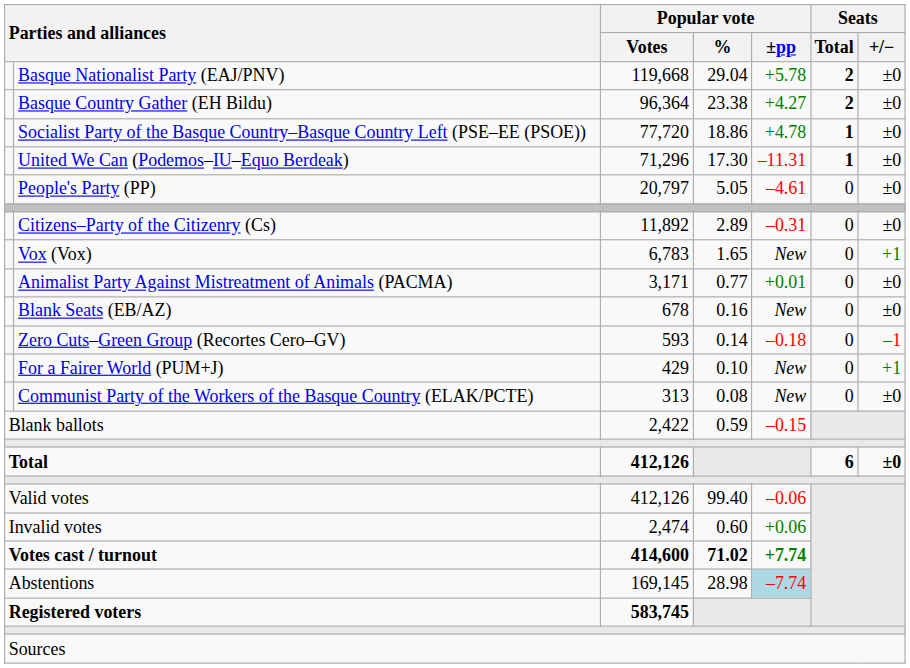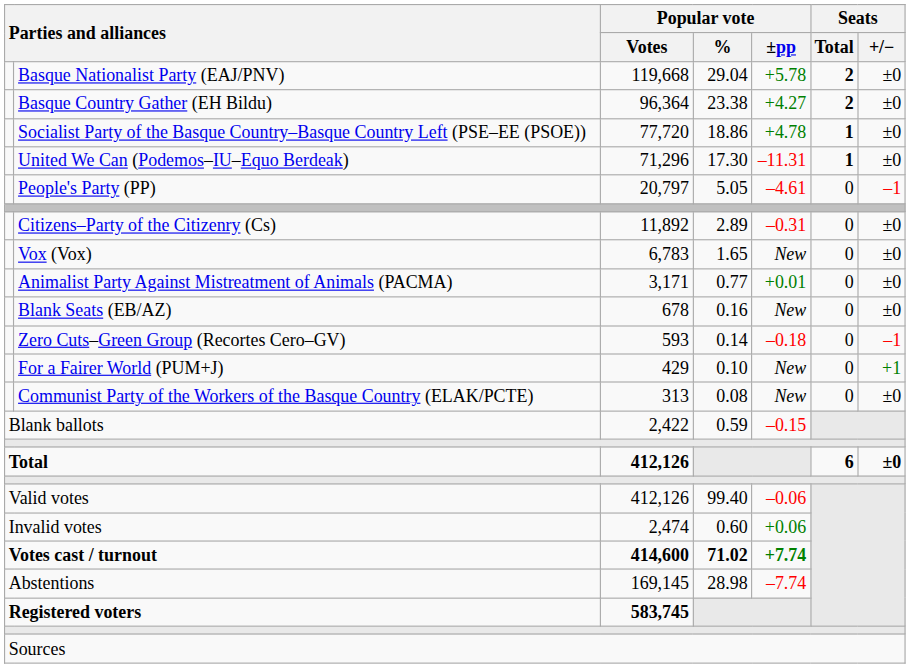(892, 189) ±0 -> (892, 189) –1
(892, 254) +1 -> (892, 254) ±0
(786, 583) lightblue background -> (786, 583) no background
